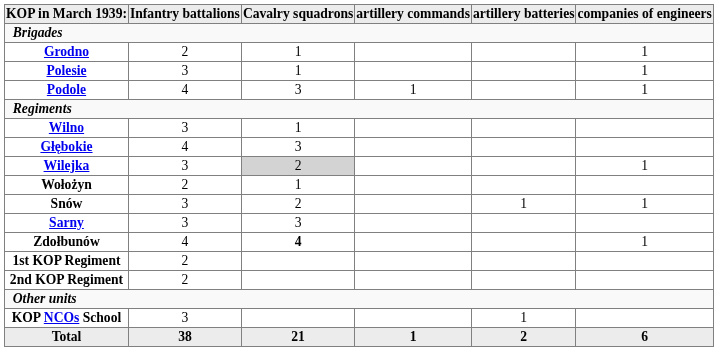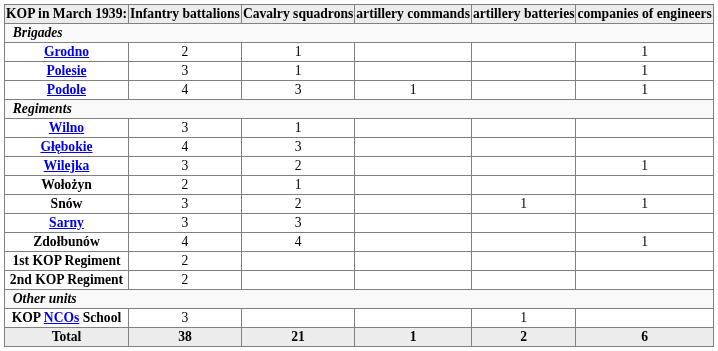(298, 166) lightgrey background -> (298, 166) no background
(298, 242) bold -> (298, 242) normal
